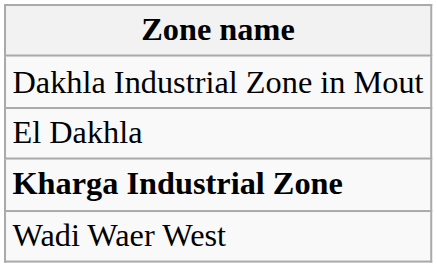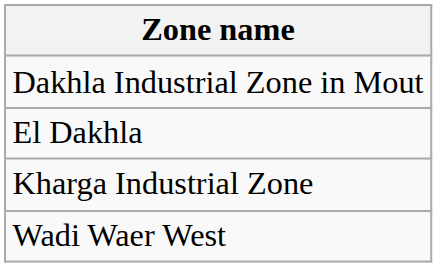(178, 183) bold -> (163, 183) normal
